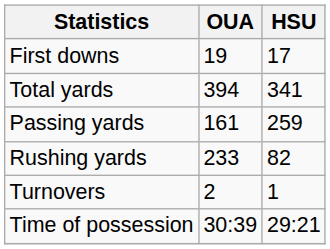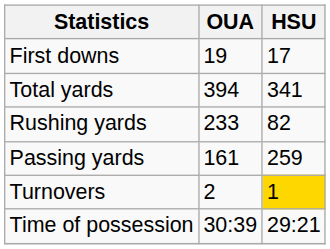rows swapped: (78, 157) <-> (77, 123)
(273, 191) no background -> (273, 191) gold background
